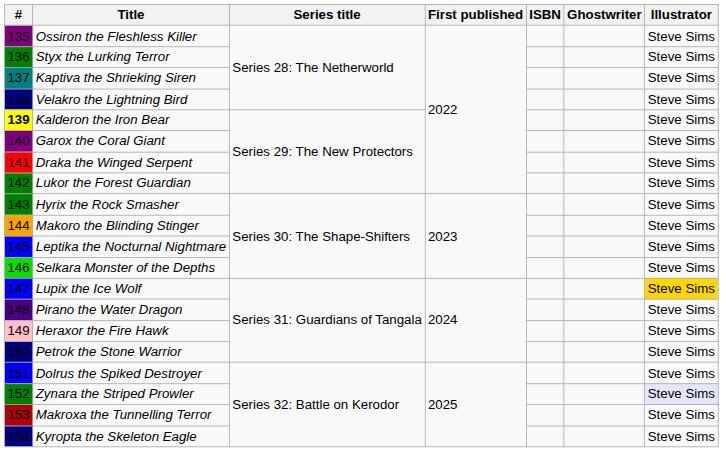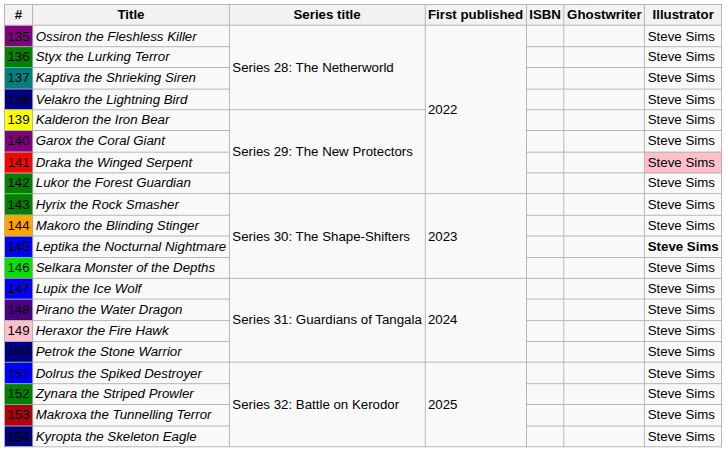(19, 120) bold -> (19, 120) normal
(681, 162) no background -> (681, 162) pink background
(681, 246) normal -> (683, 246) bold
(681, 288) gold background -> (681, 288) no background
(681, 394) lavender background -> (681, 394) no background
